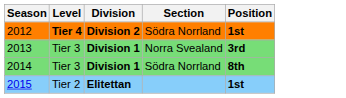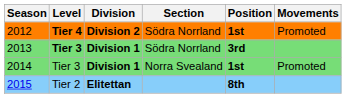+ column: (308, 13)
(66, 48) normal -> (67, 48) bold
(184, 48) Norra Svealand -> (183, 48) Södra Norrland
(183, 66) Södra Norrland -> (184, 66) Norra Svealand
(236, 66) 8th -> (236, 66) 1st
(236, 84) 1st -> (236, 84) 8th
